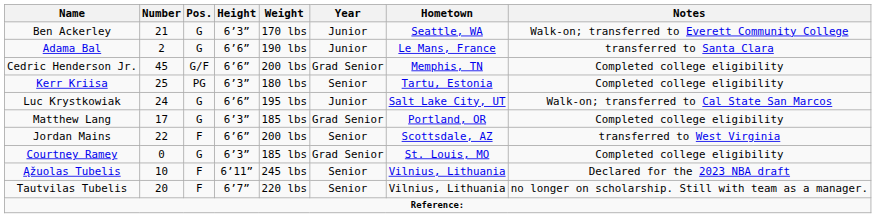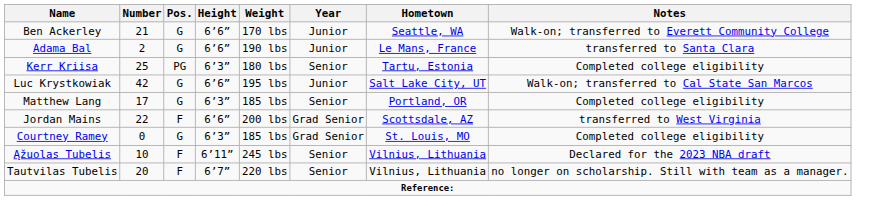(237, 31) 6’3” -> (217, 31) 6’6”
- row: (72, 66)
(162, 101) 24 -> (142, 84) 42
(348, 119) Grad Senior -> (328, 101) Senior
(348, 136) Senior -> (328, 119) Grad Senior
